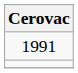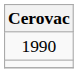(39, 45) 1991 -> (39, 45) 1990
